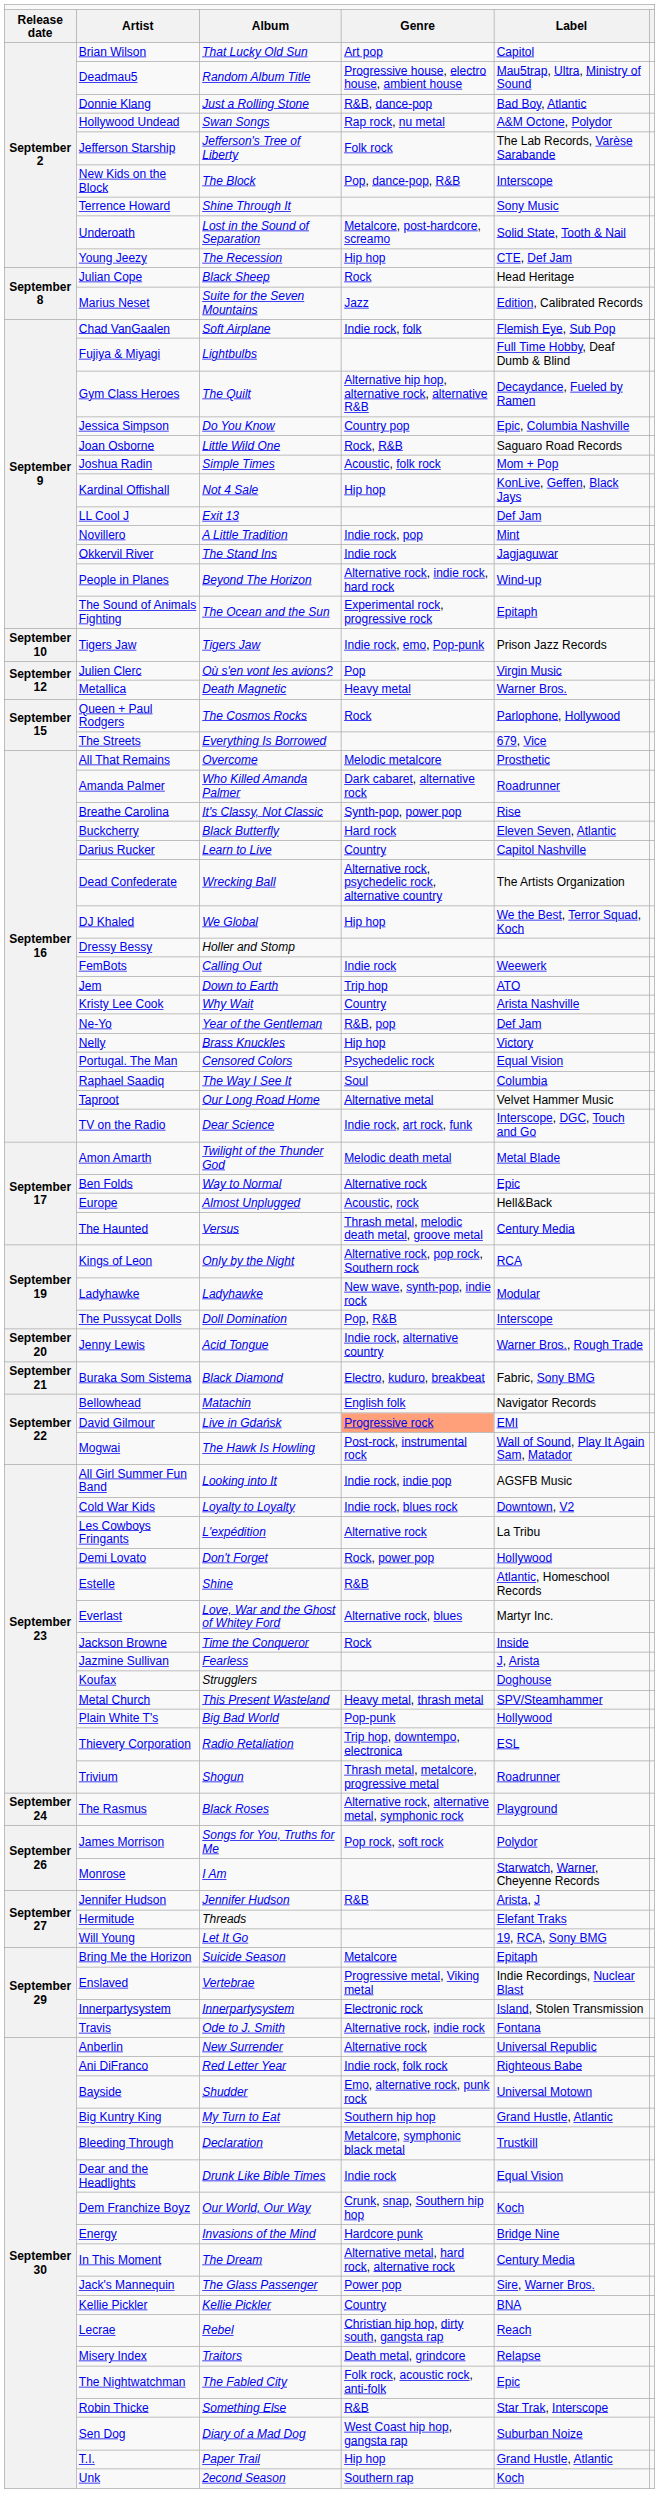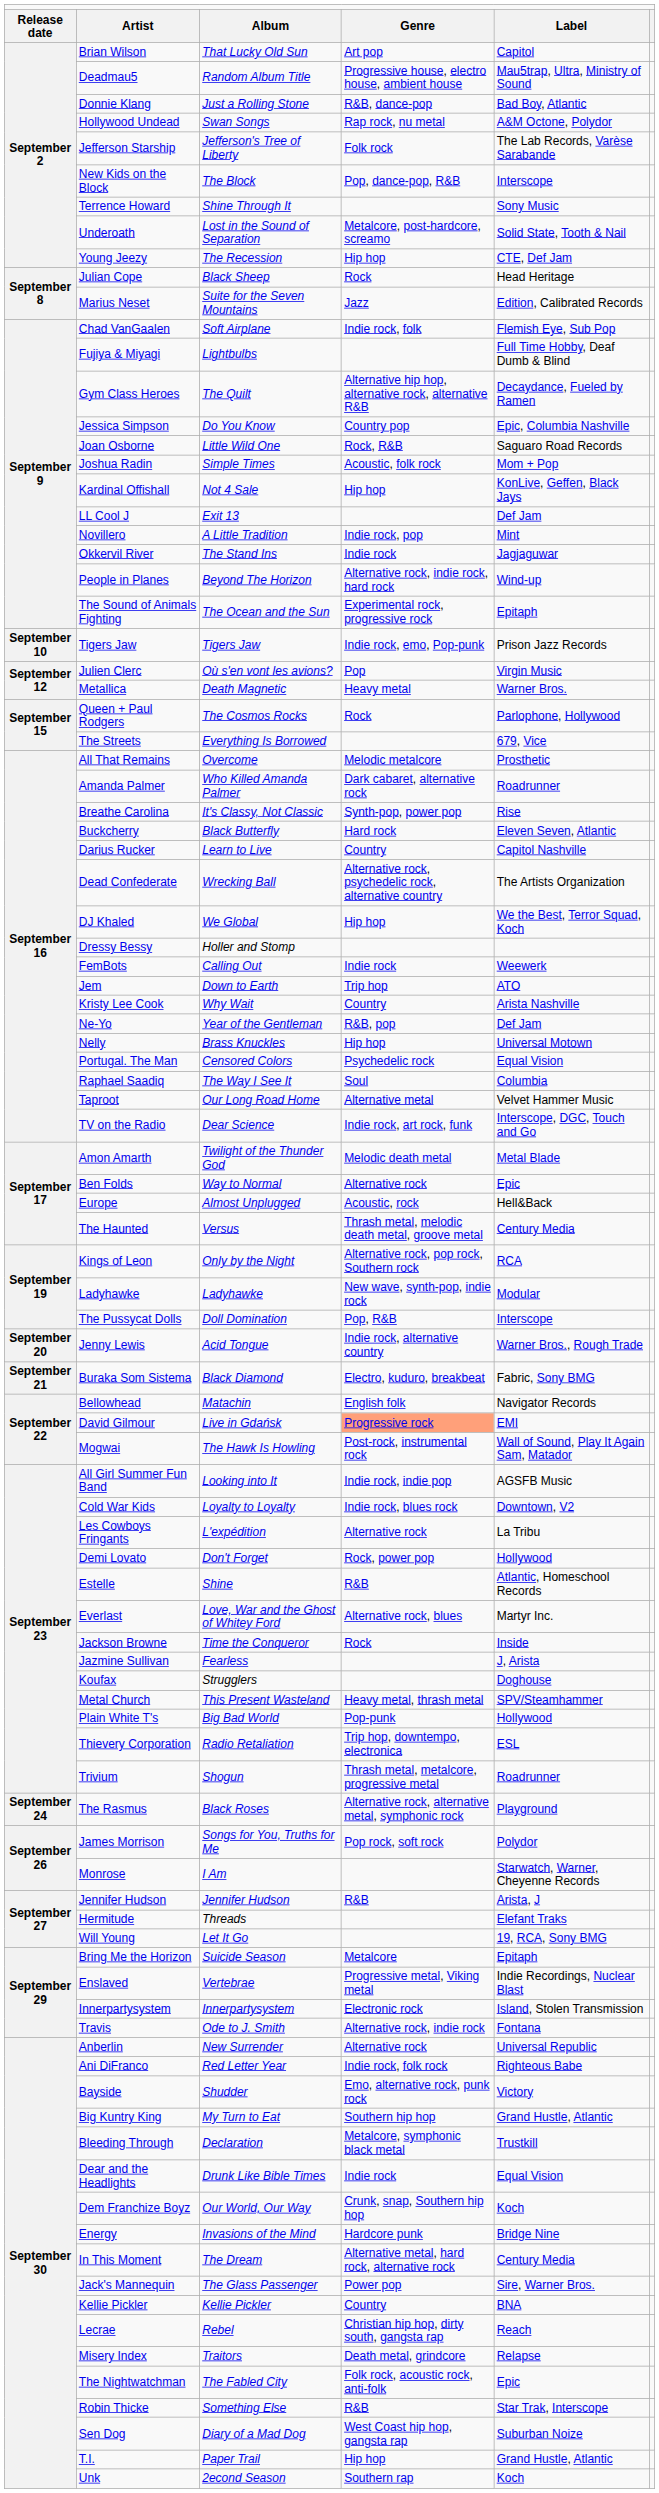(515, 1042) Victory -> (544, 1042) Universal Motown
(544, 2091) Universal Motown -> (515, 2091) Victory
